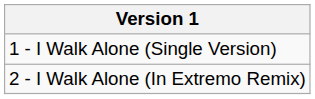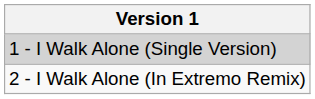(143, 49) no background -> (143, 49) lightgrey background
